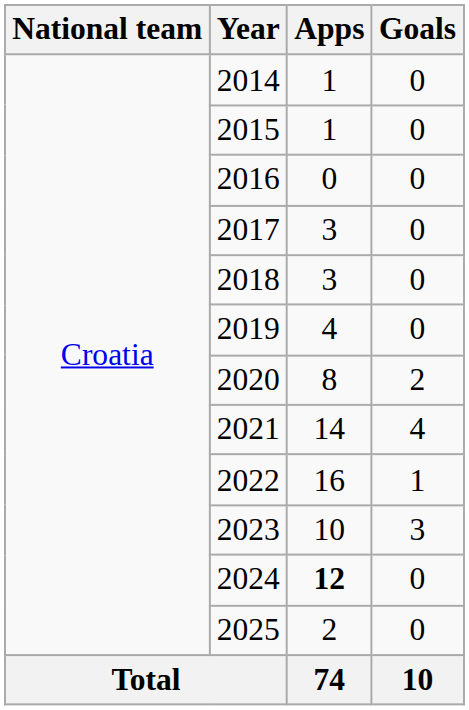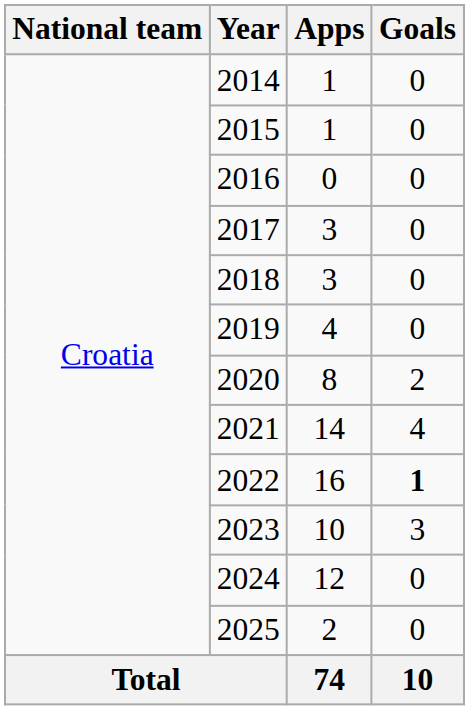(417, 479) normal -> (417, 479) bold
(329, 579) bold -> (329, 579) normal
